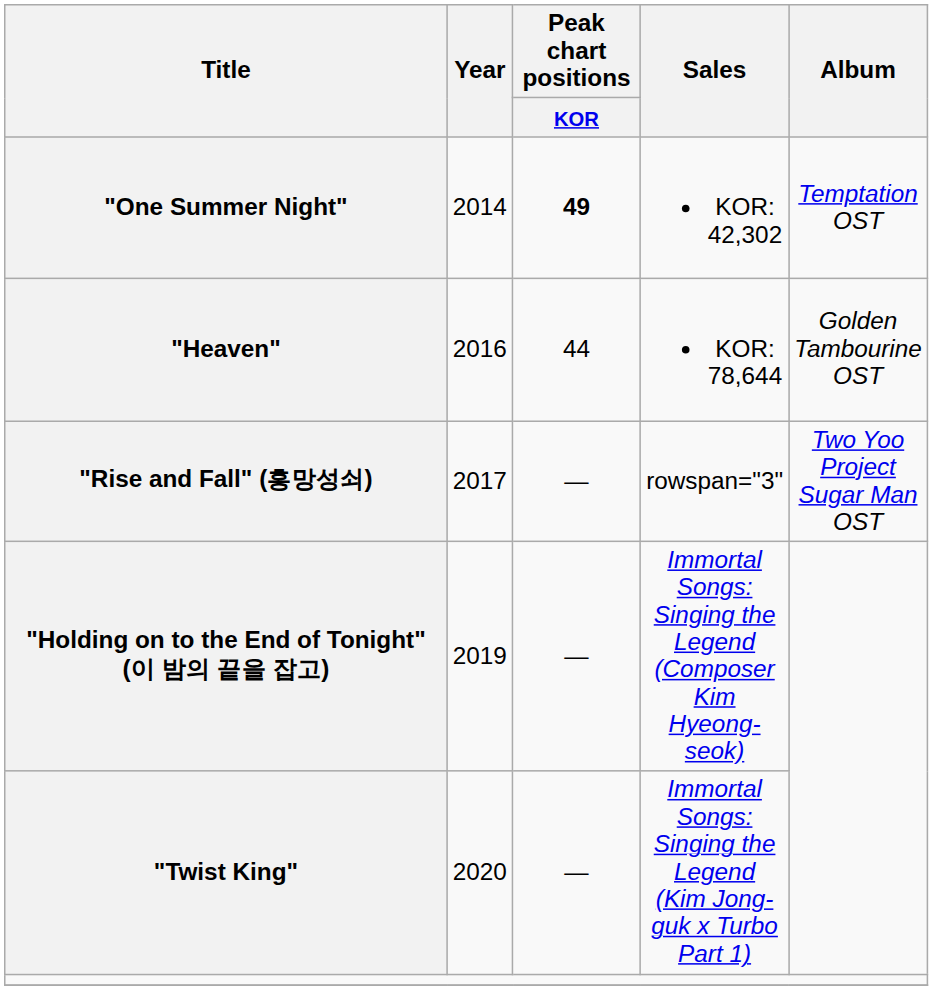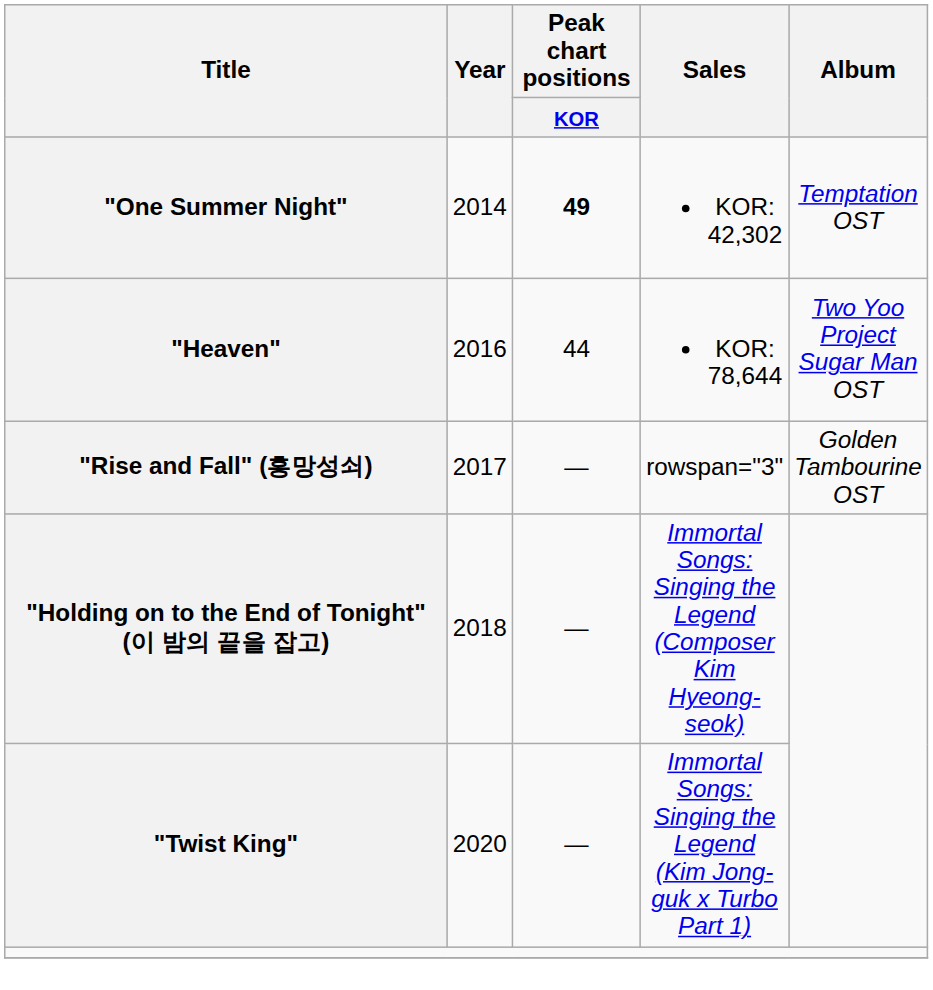(858, 349) Golden Tambourine OST -> (858, 349) Two Yoo Project Sugar Man OST
(858, 480) Two Yoo Project Sugar Man OST -> (858, 466) Golden Tambourine OST
(480, 655) 2019 -> (480, 628) 2018
